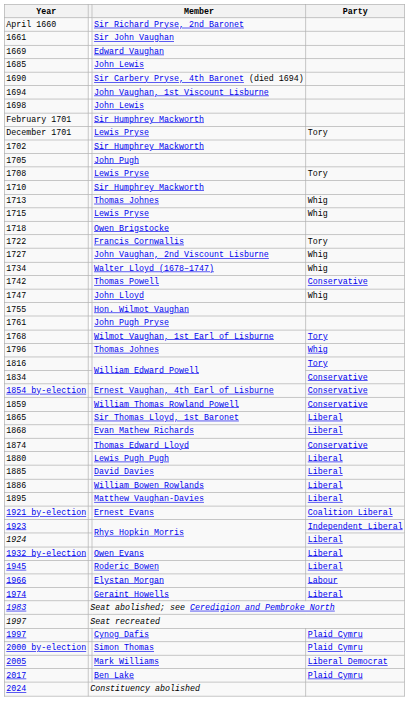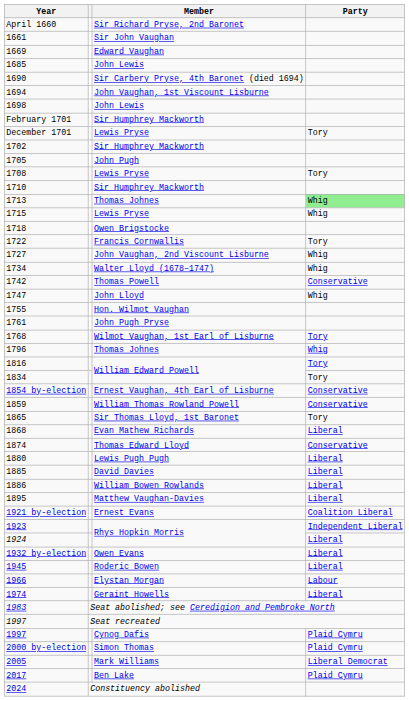(318, 201) no background -> (318, 201) lightgreen background
(338, 377) Conservative -> (318, 377) Tory
(325, 418) Liberal -> (318, 418) Tory
